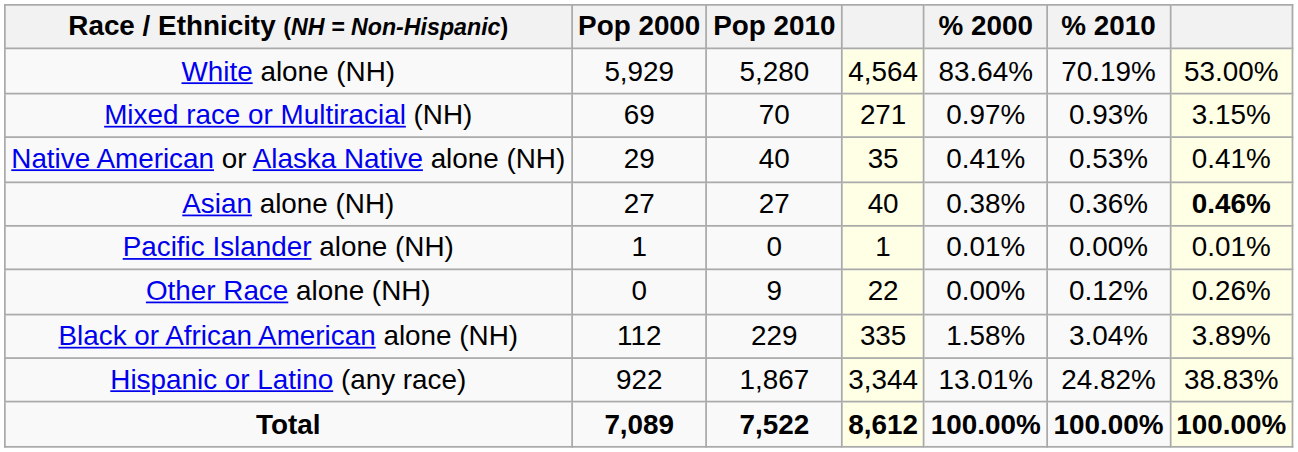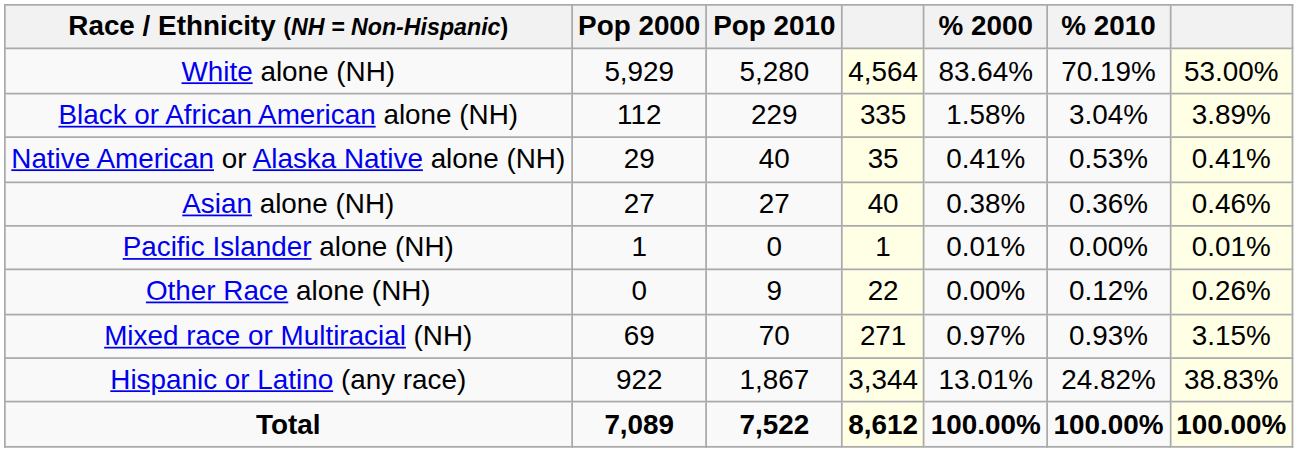rows swapped: (288, 335) <-> (288, 114)
(1231, 203) bold -> (1231, 203) normal
